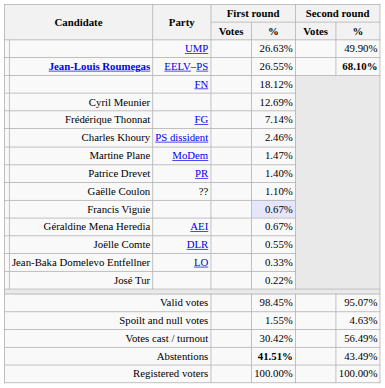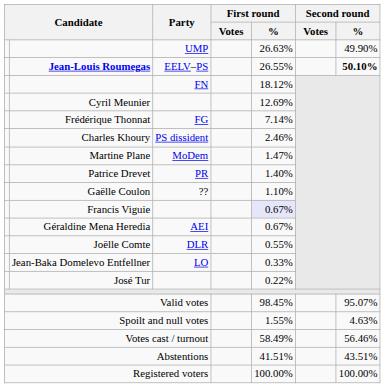(360, 66) 68.10% -> (360, 66) 50.10%
(276, 338) 30.42% -> (276, 338) 58.49%
(361, 338) 56.49% -> (361, 338) 56.46%
(275, 356) bold -> (276, 356) normal
(361, 356) 43.49% -> (361, 356) 43.51%
